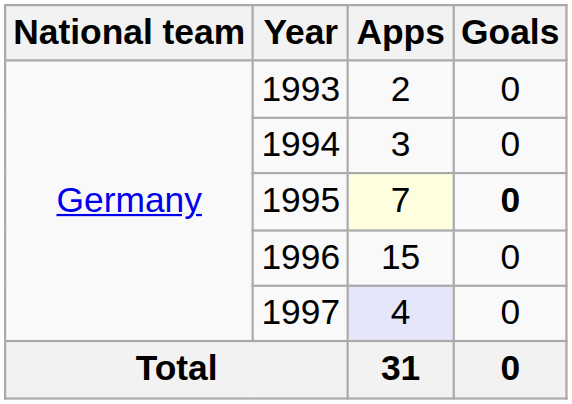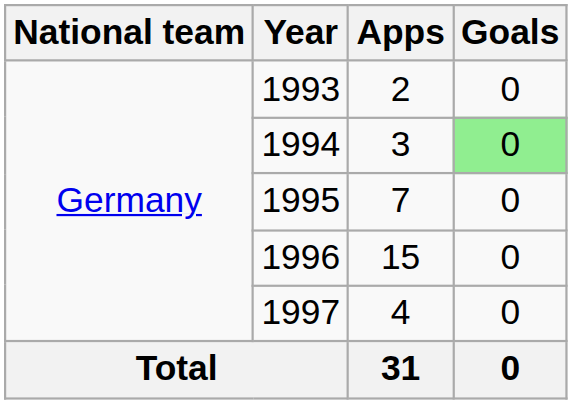(510, 144) no background -> (510, 144) lightgreen background
(401, 200) lightyellow background -> (401, 200) no background
(510, 200) bold -> (510, 200) normal
(401, 312) lavender background -> (401, 312) no background
